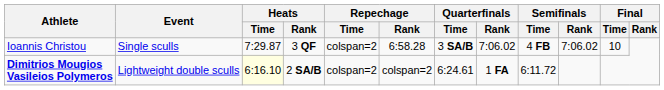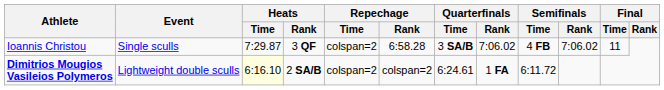(615, 47) 10 -> (615, 47) 11
